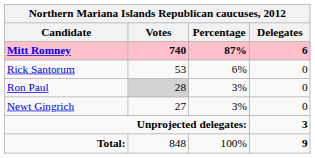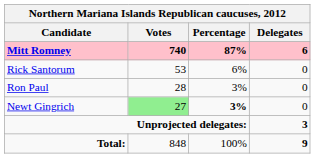(180, 88) lightgrey background -> (180, 88) no background
(180, 106) no background -> (180, 106) lightgreen background
(239, 106) normal -> (238, 106) bold
